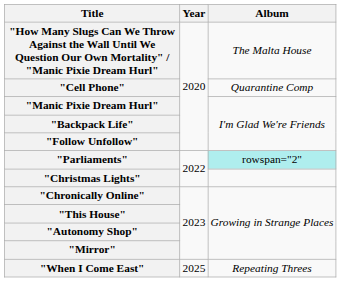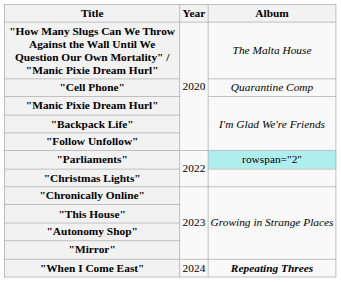(194, 268) 2025 -> (194, 268) 2024
(272, 268) normal -> (272, 268) bold
